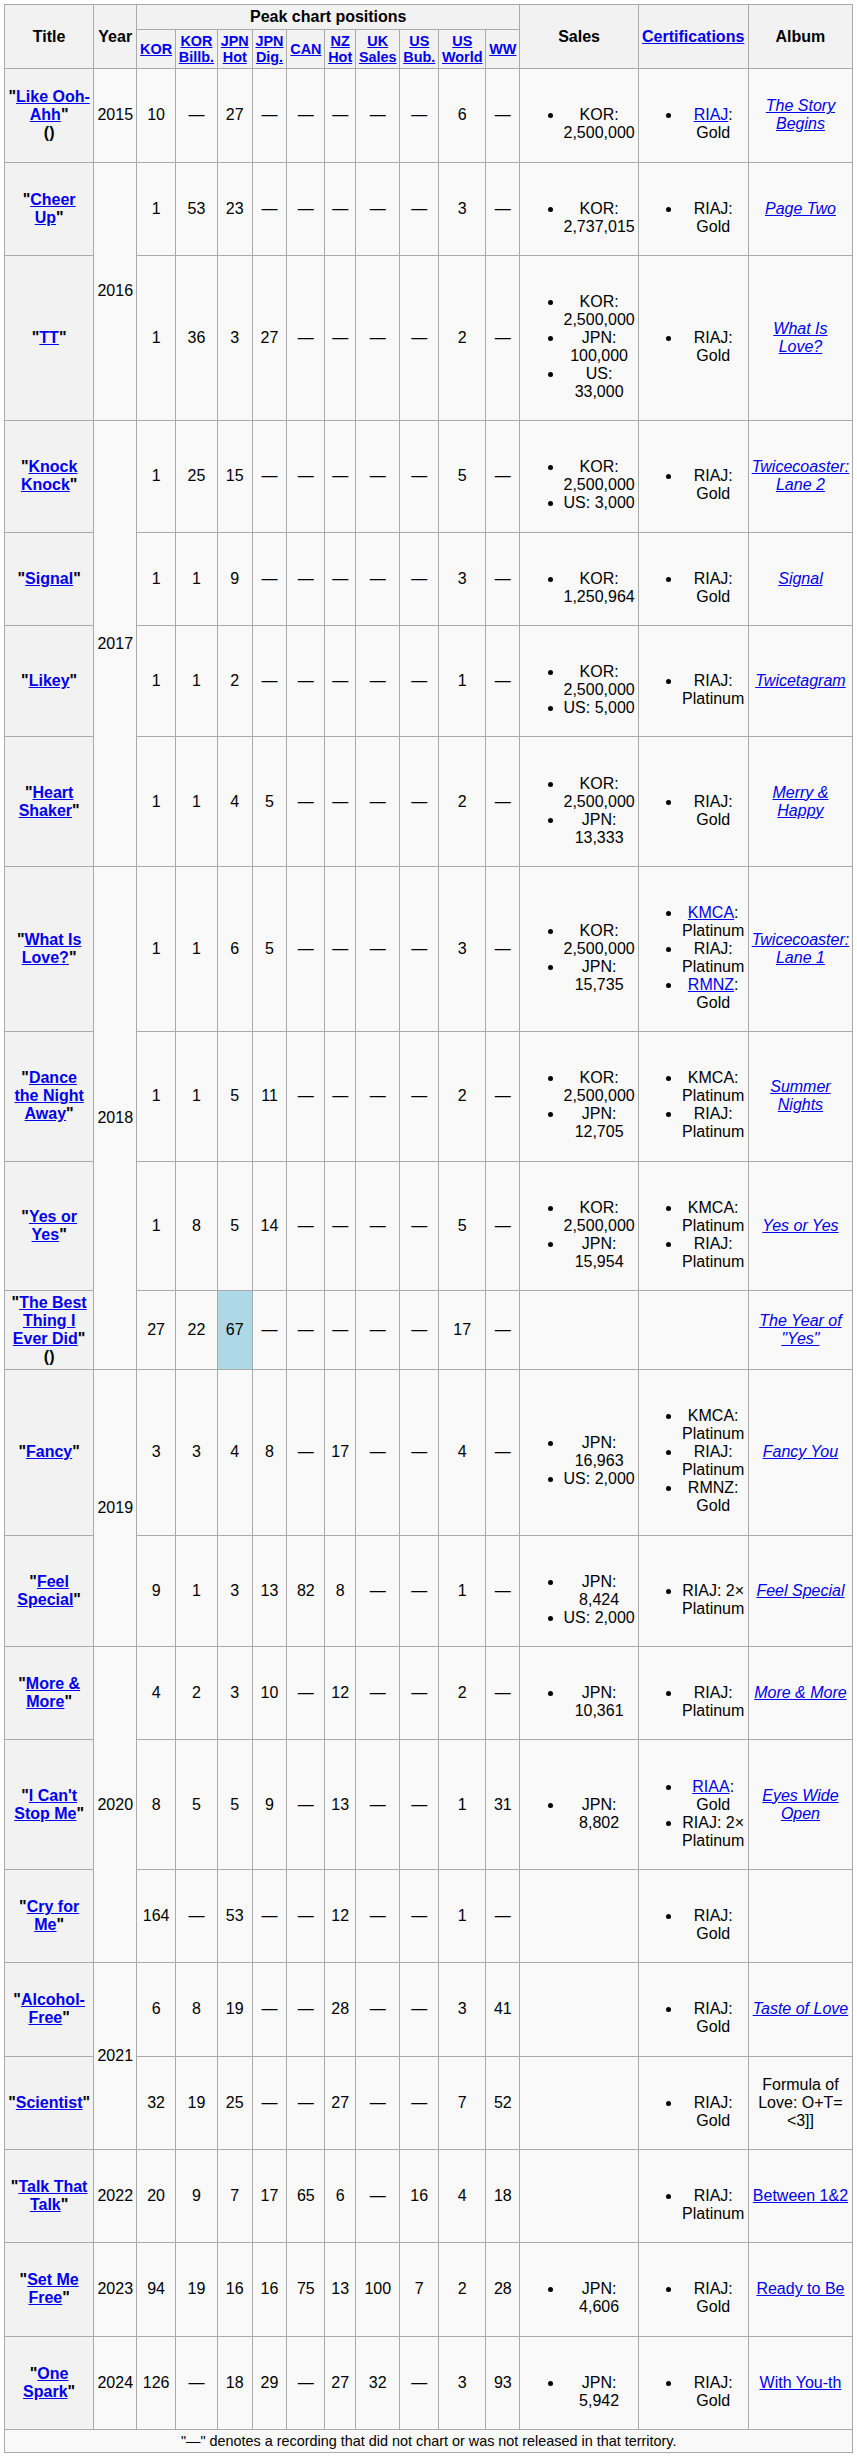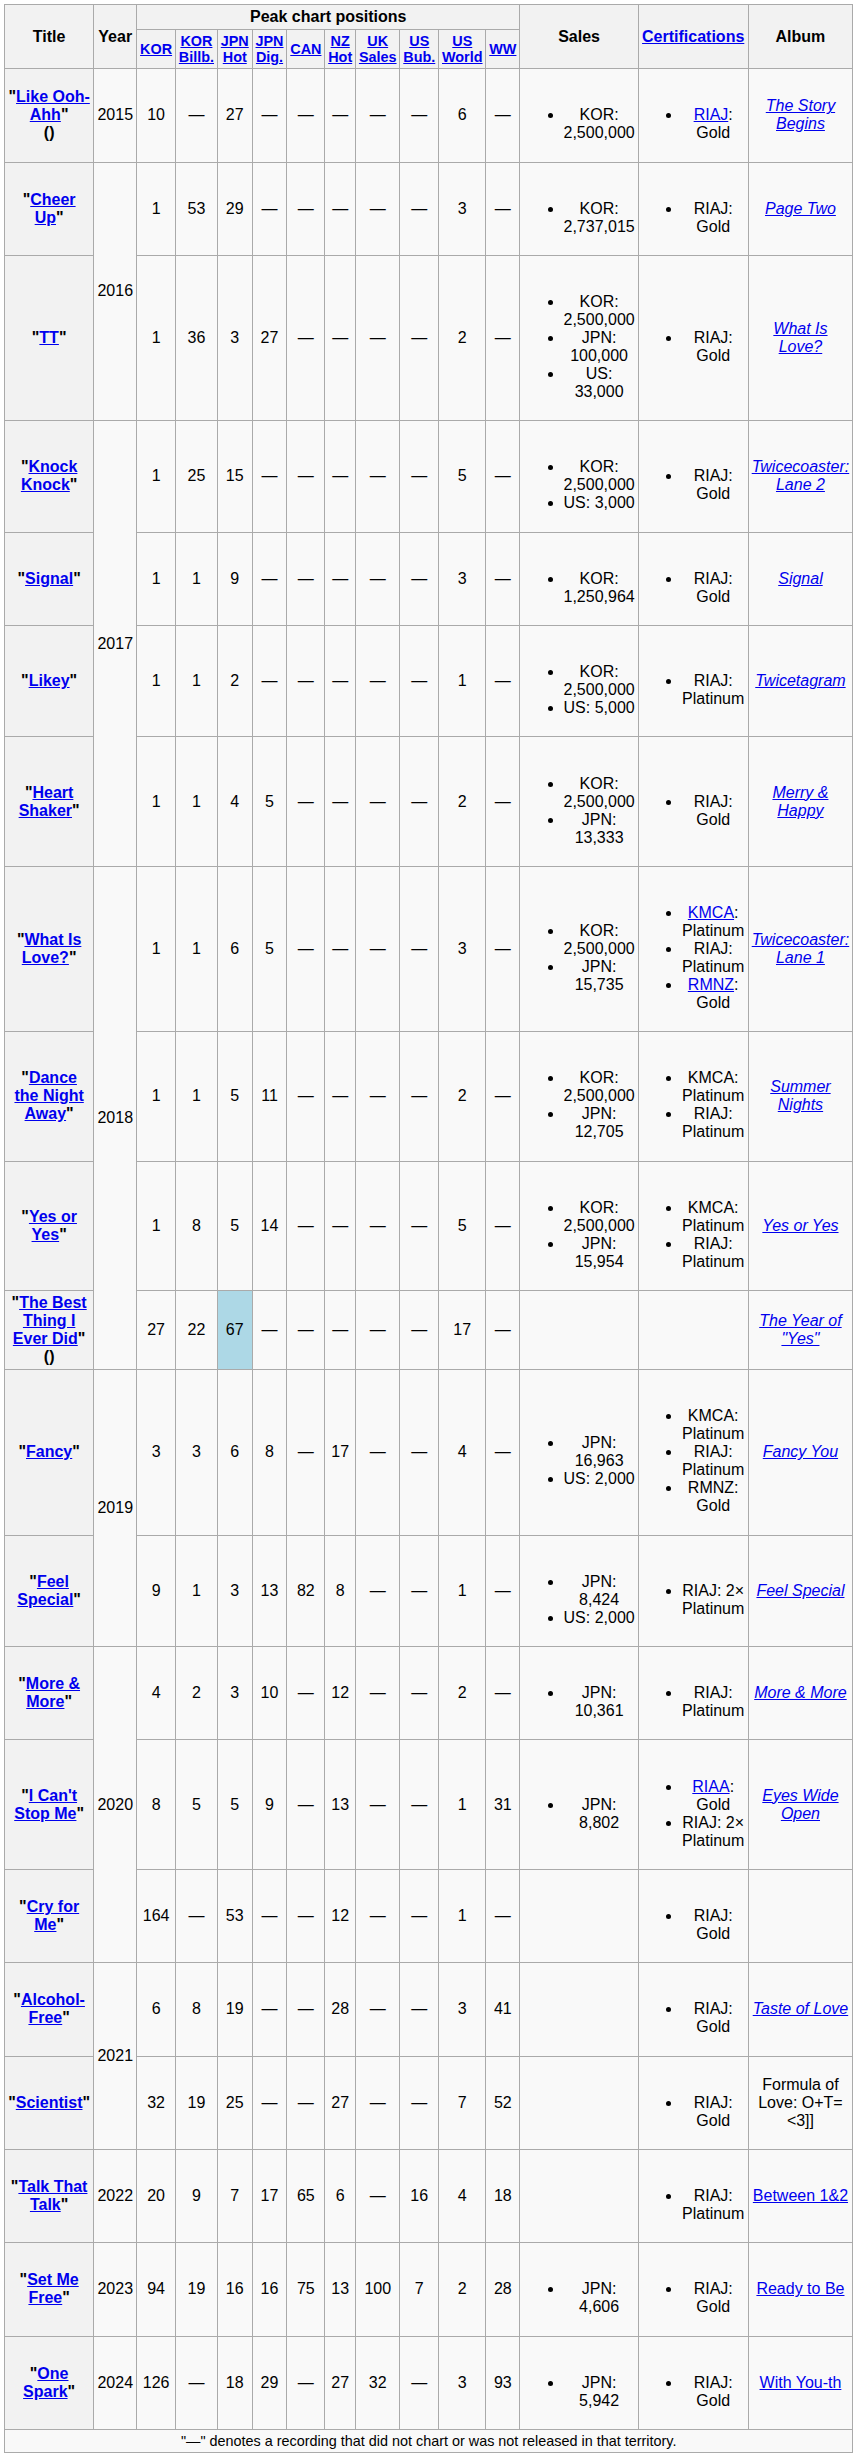(235, 208) 23 -> (235, 208) 29
(235, 1452) 4 -> (235, 1452) 6
